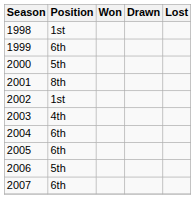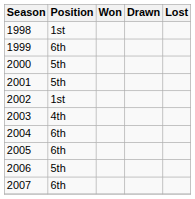(58, 82) 8th -> (58, 82) 5th
